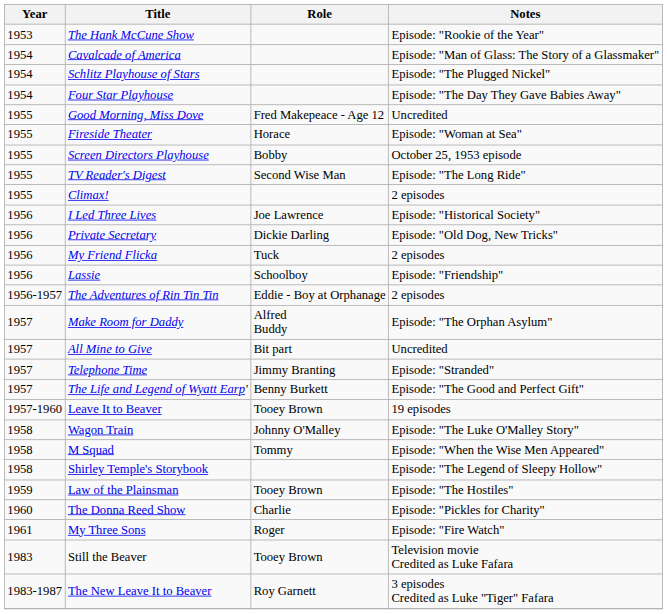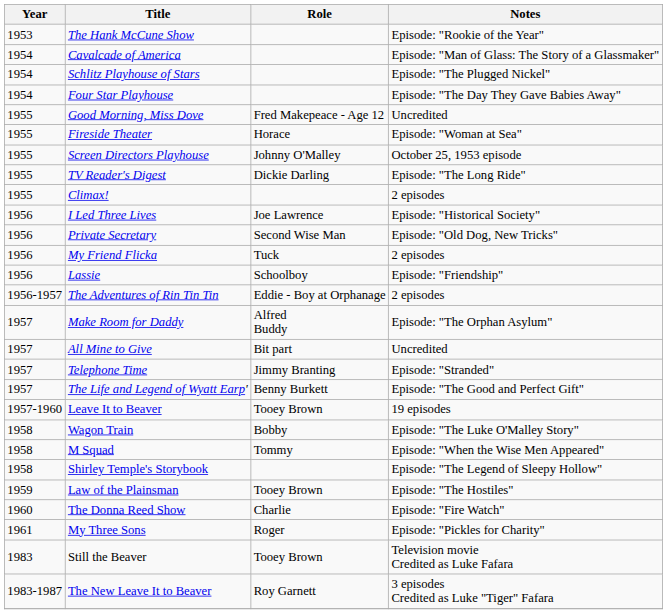(270, 154) Bobby -> (297, 154) Johnny O'Malley
(300, 174) Second Wise Man -> (291, 174) Dickie Darling
(291, 235) Dickie Darling -> (300, 235) Second Wise Man
(297, 429) Johnny O'Malley -> (270, 429) Bobby
(468, 509) Episode: "Pickles for Charity" -> (448, 509) Episode: "Fire Watch"
(448, 529) Episode: "Fire Watch" -> (468, 529) Episode: "Pickles for Charity"
